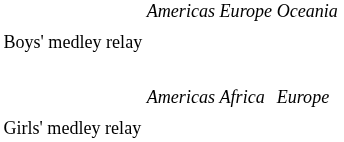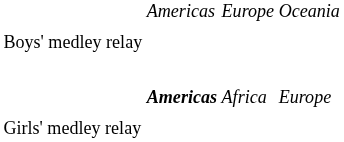(181, 97) normal -> (182, 97) bold
